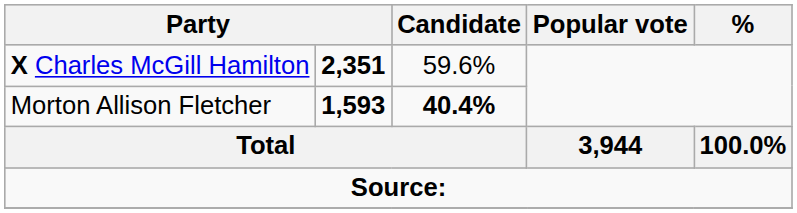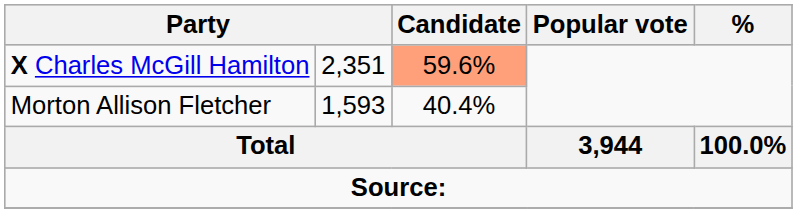(353, 65) bold -> (353, 65) normal
(459, 65) no background -> (459, 65) lightsalmon background
(353, 106) bold -> (353, 106) normal
(459, 106) bold -> (459, 106) normal
